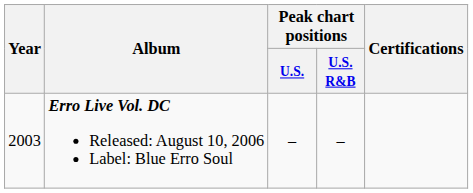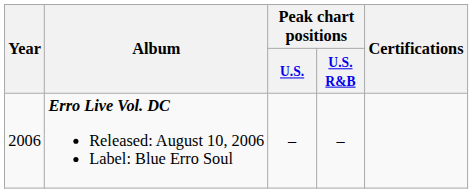(25, 140) 2003 -> (25, 140) 2006
